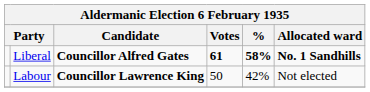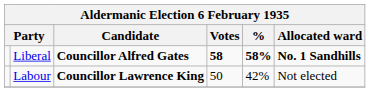(216, 55) 61 -> (216, 55) 58
